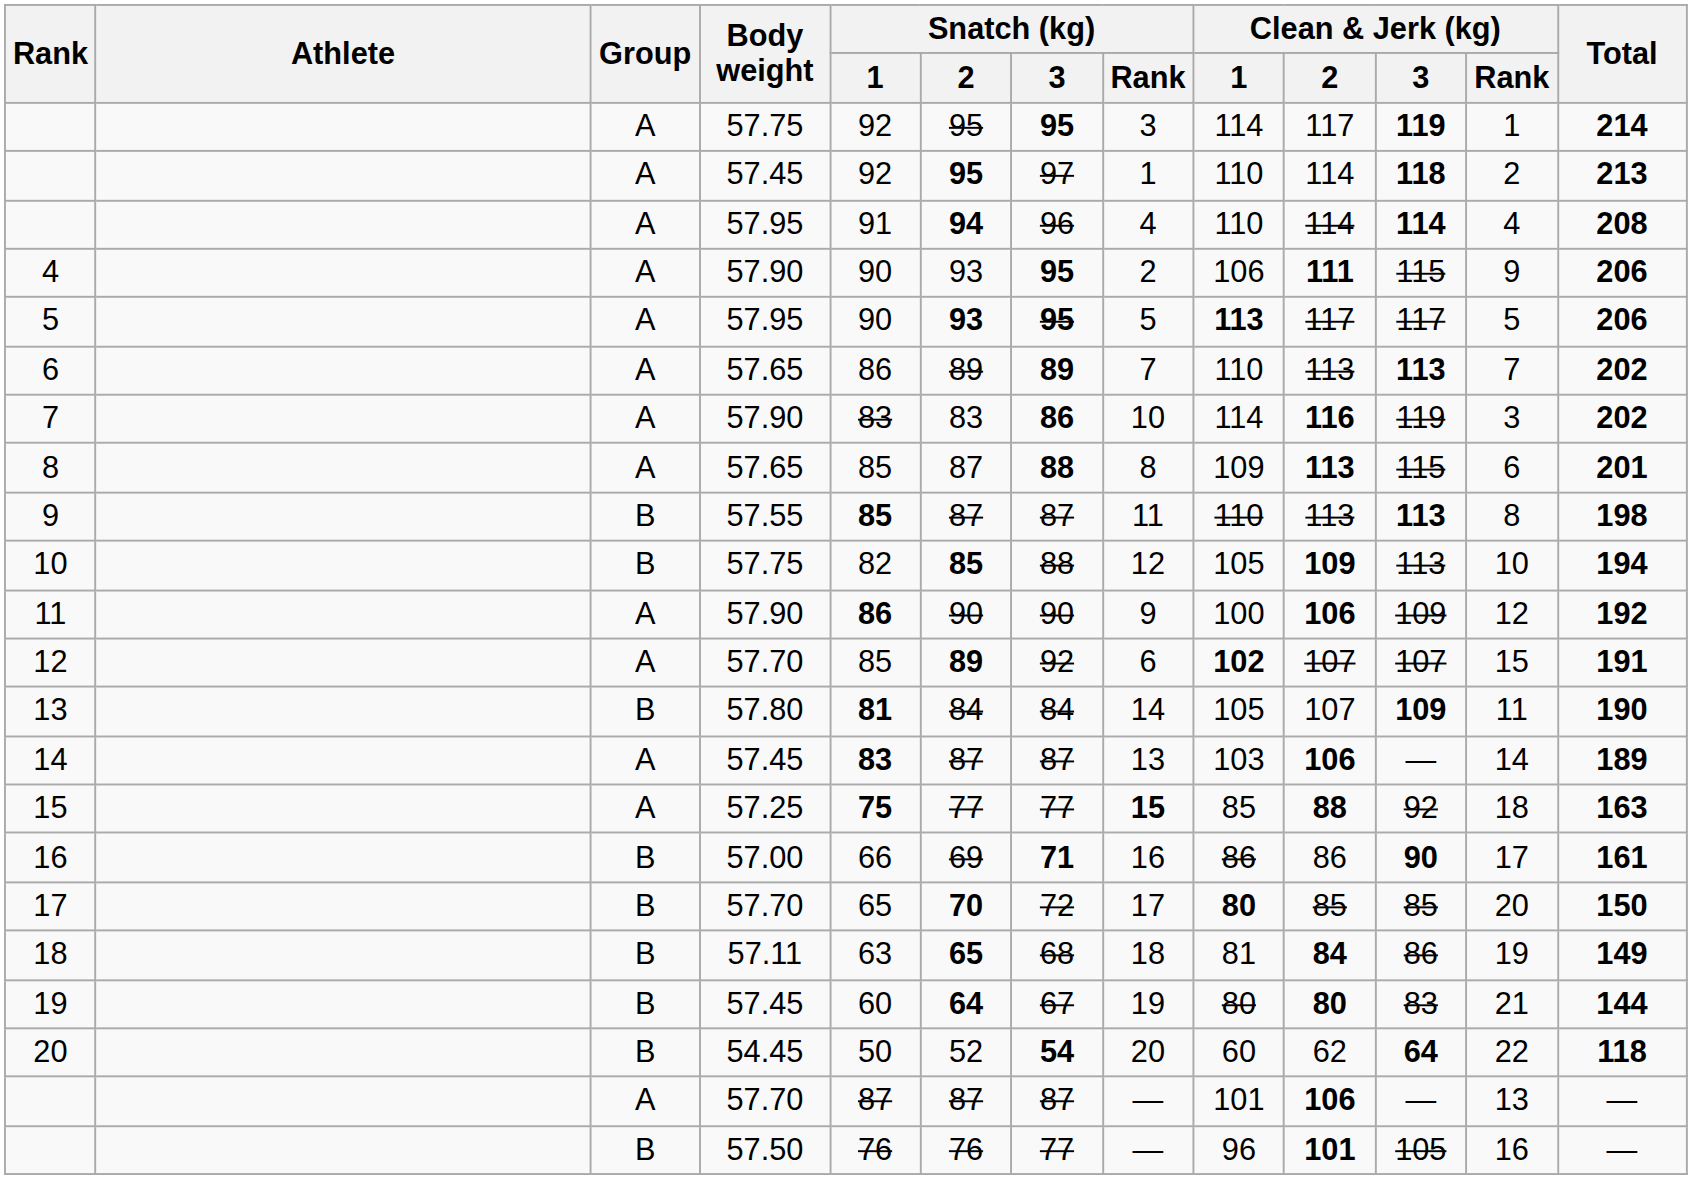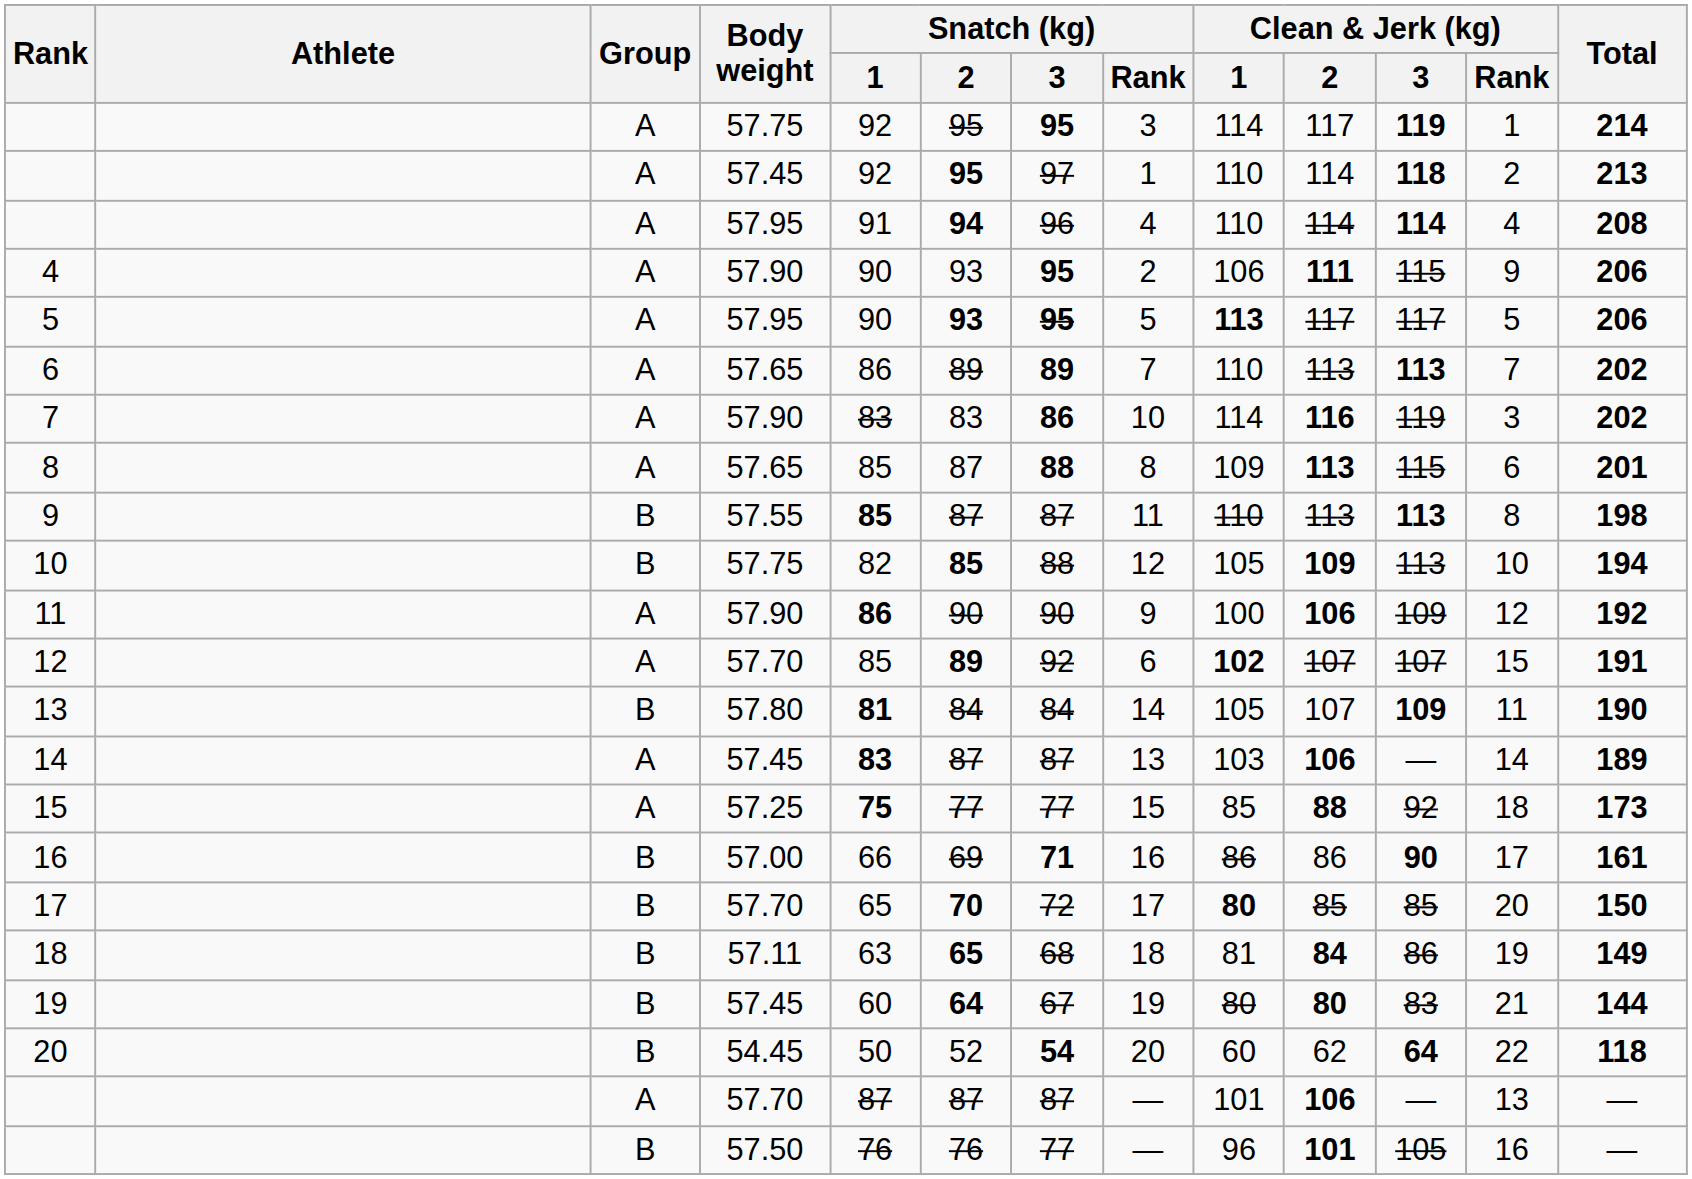(1148, 808) bold -> (1148, 808) normal
(1622, 808) 163 -> (1622, 808) 173
